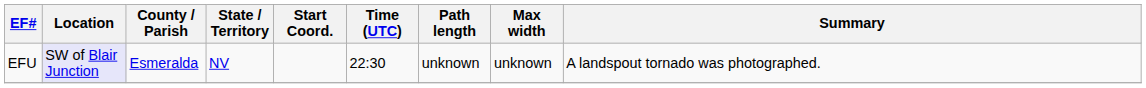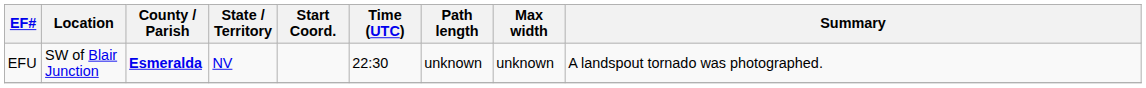(81, 63) lavender background -> (81, 63) no background
(164, 63) normal -> (166, 63) bold
